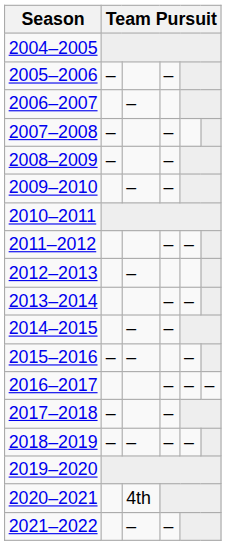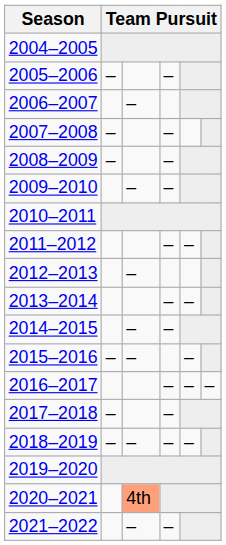(139, 498) no background -> (139, 498) lightsalmon background
